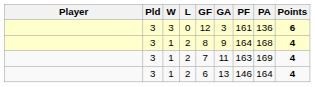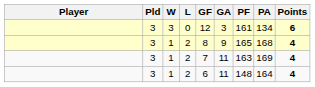(264, 27) 136 -> (264, 27) 134
(244, 43) 164 -> (244, 43) 165
(224, 74) 13 -> (224, 74) 11
(244, 74) 146 -> (244, 74) 148
